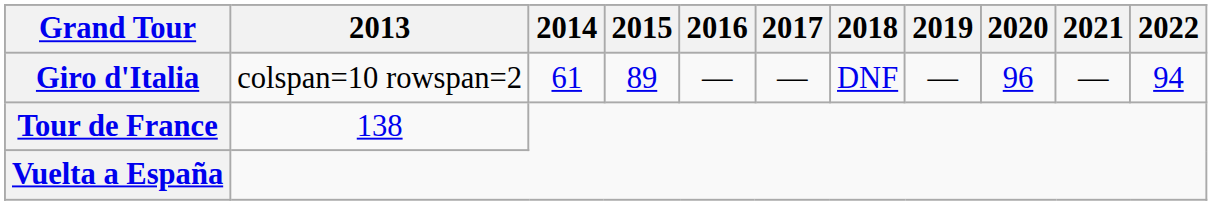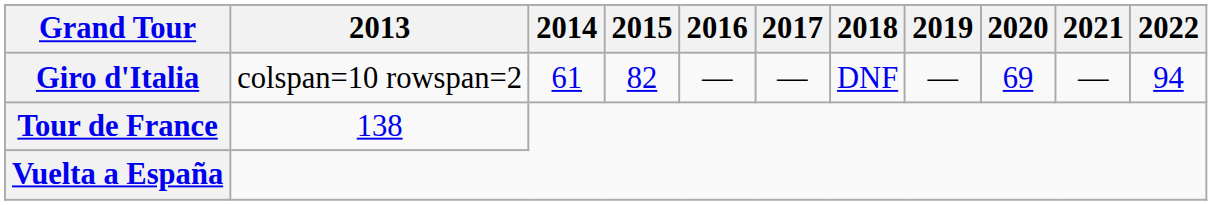(642, 77) 89 -> (642, 77) 82
(1018, 77) 96 -> (1018, 77) 69
